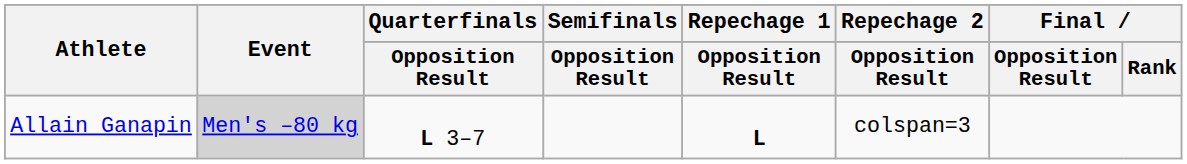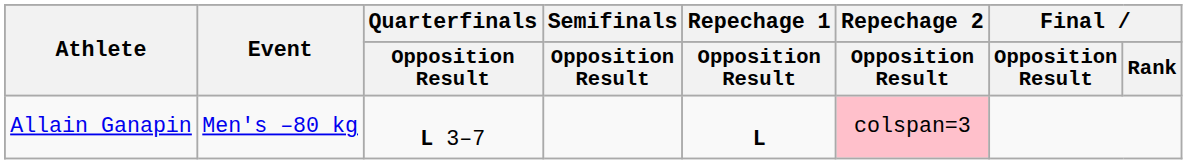(280, 127) lightgrey background -> (280, 127) no background
(912, 127) no background -> (912, 127) pink background
